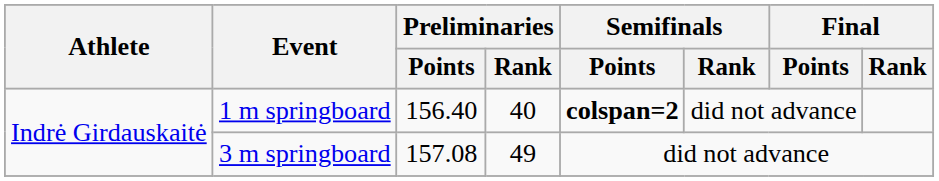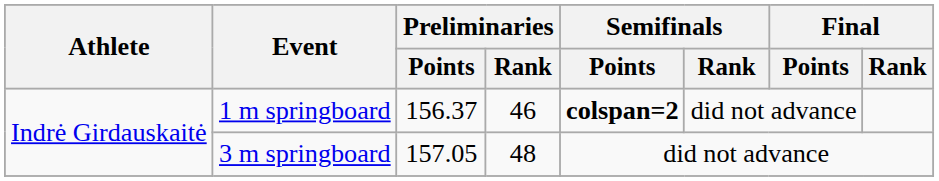(441, 110) 156.40 -> (441, 110) 156.37
(523, 110) 40 -> (523, 110) 46
(441, 153) 157.08 -> (441, 153) 157.05
(523, 153) 49 -> (523, 153) 48
